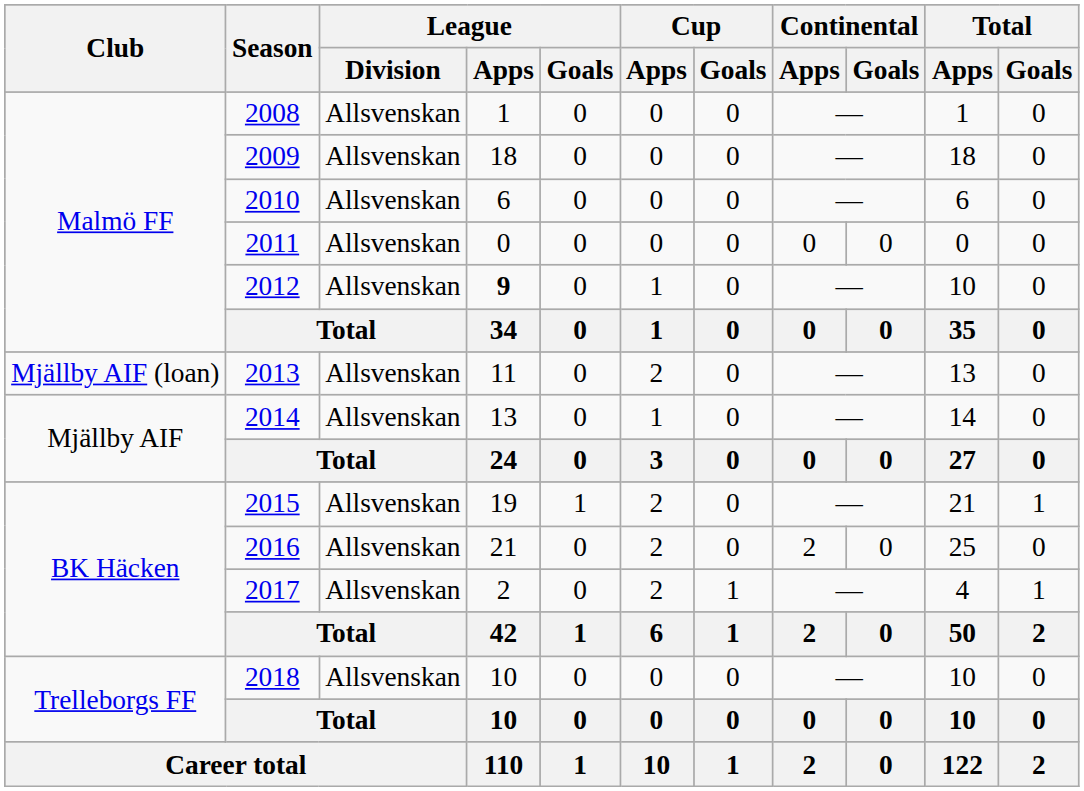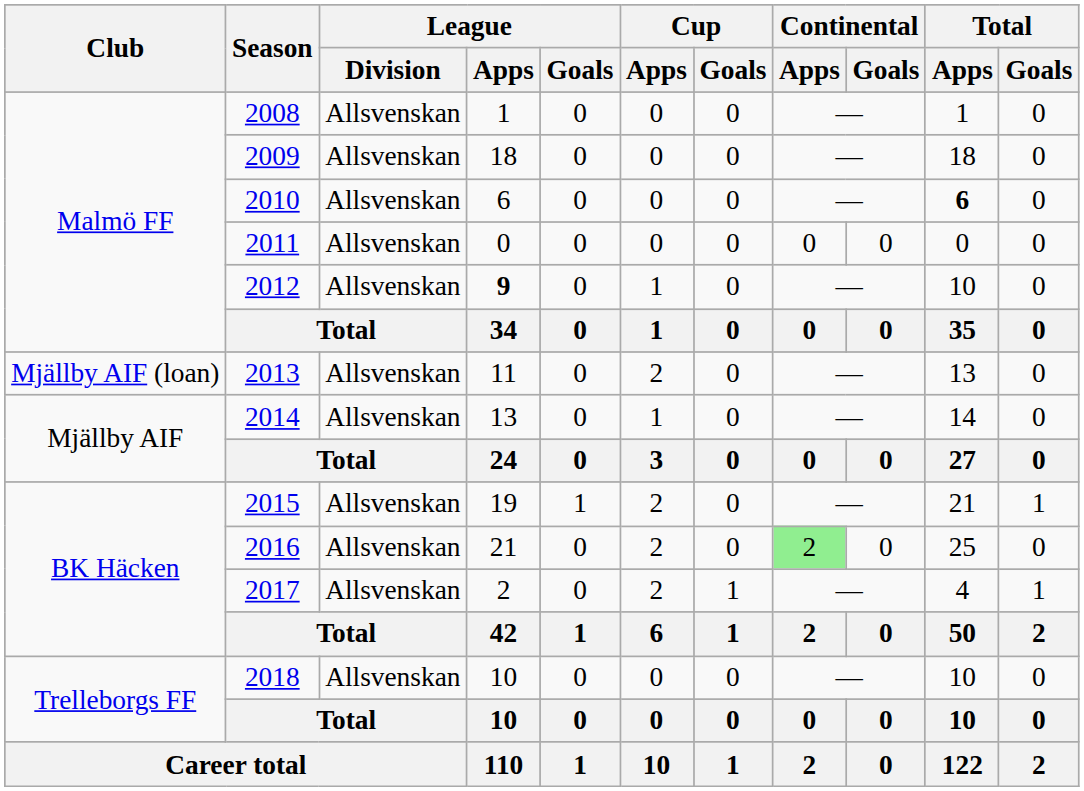(962, 199) normal -> (962, 199) bold
(809, 546) no background -> (809, 546) lightgreen background
